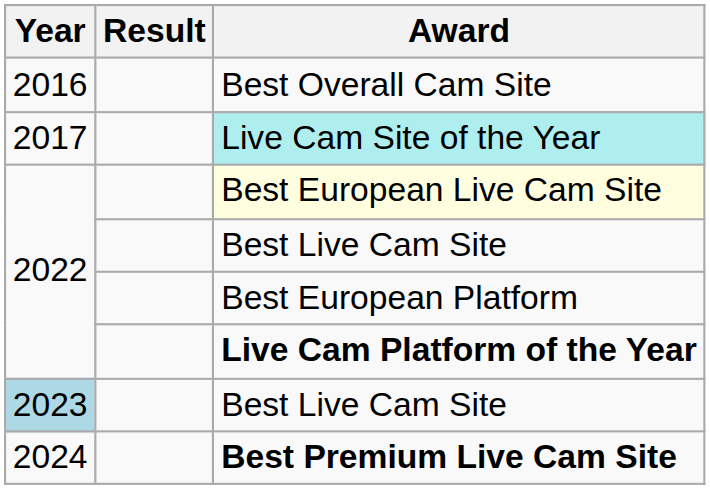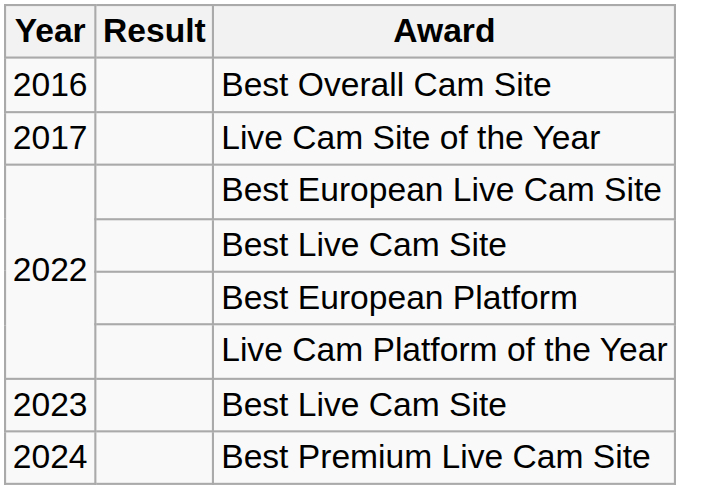(411, 137) paleturquoise background -> (411, 137) no background
(442, 191) lightyellow background -> (442, 191) no background
(459, 350) bold -> (444, 350) normal
(50, 404) lightblue background -> (50, 404) no background
(449, 457) bold -> (436, 457) normal
